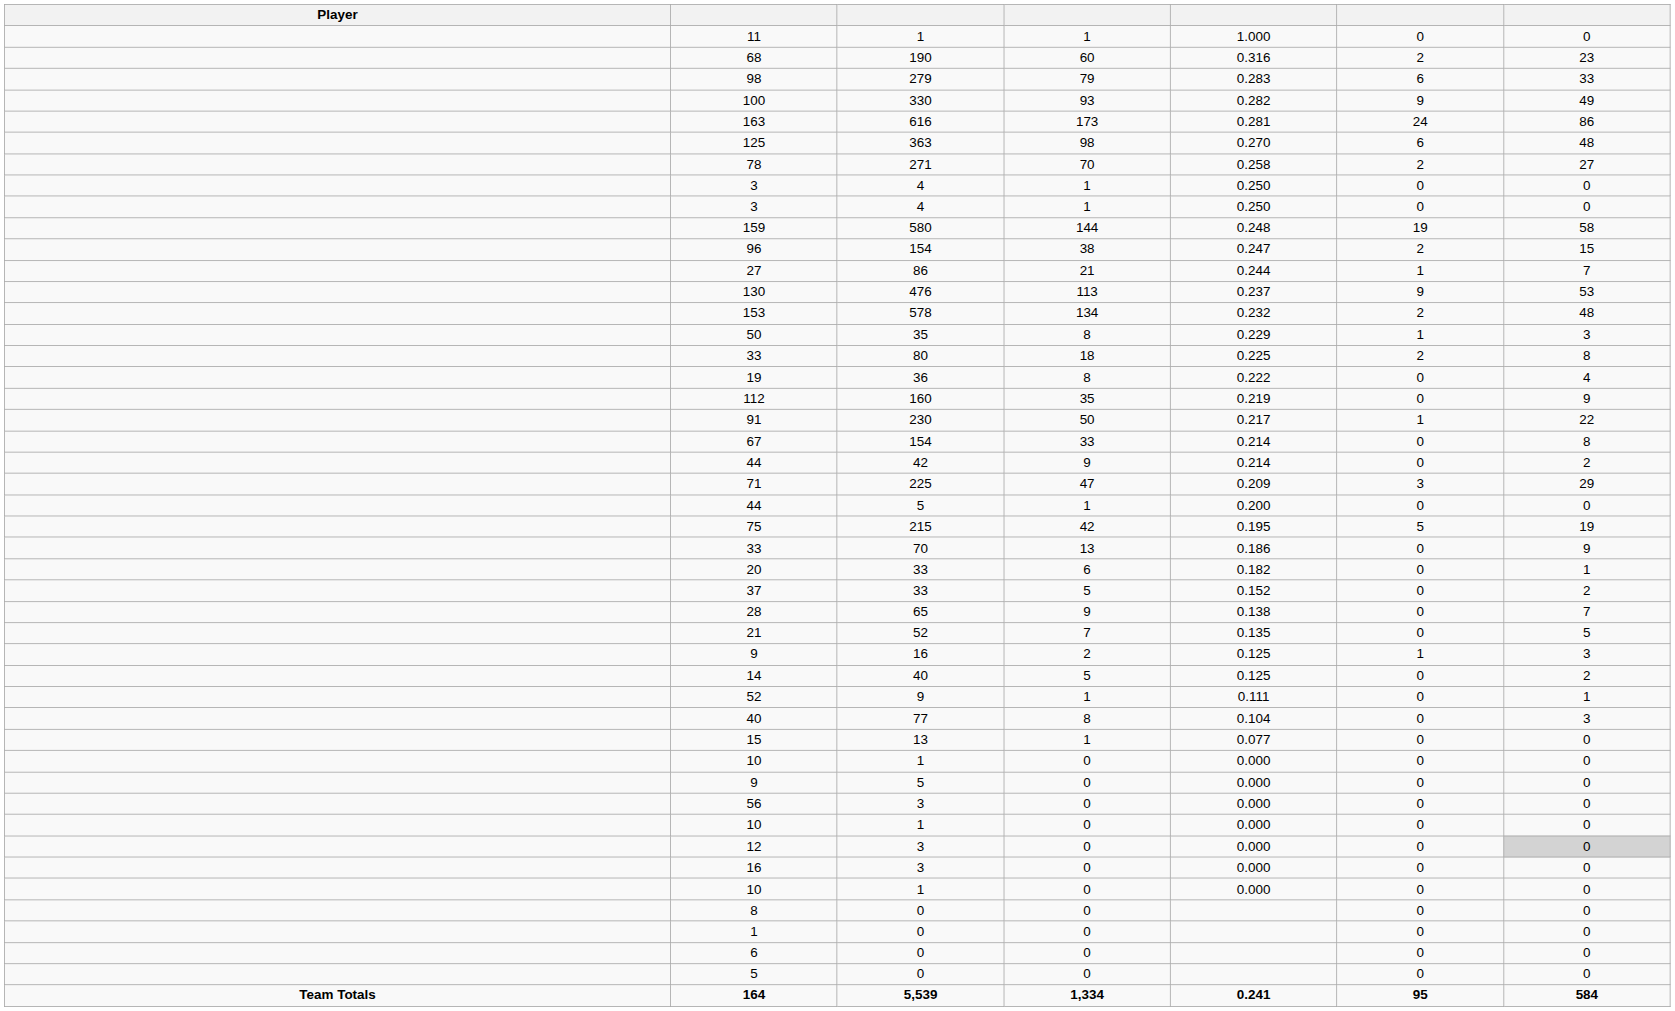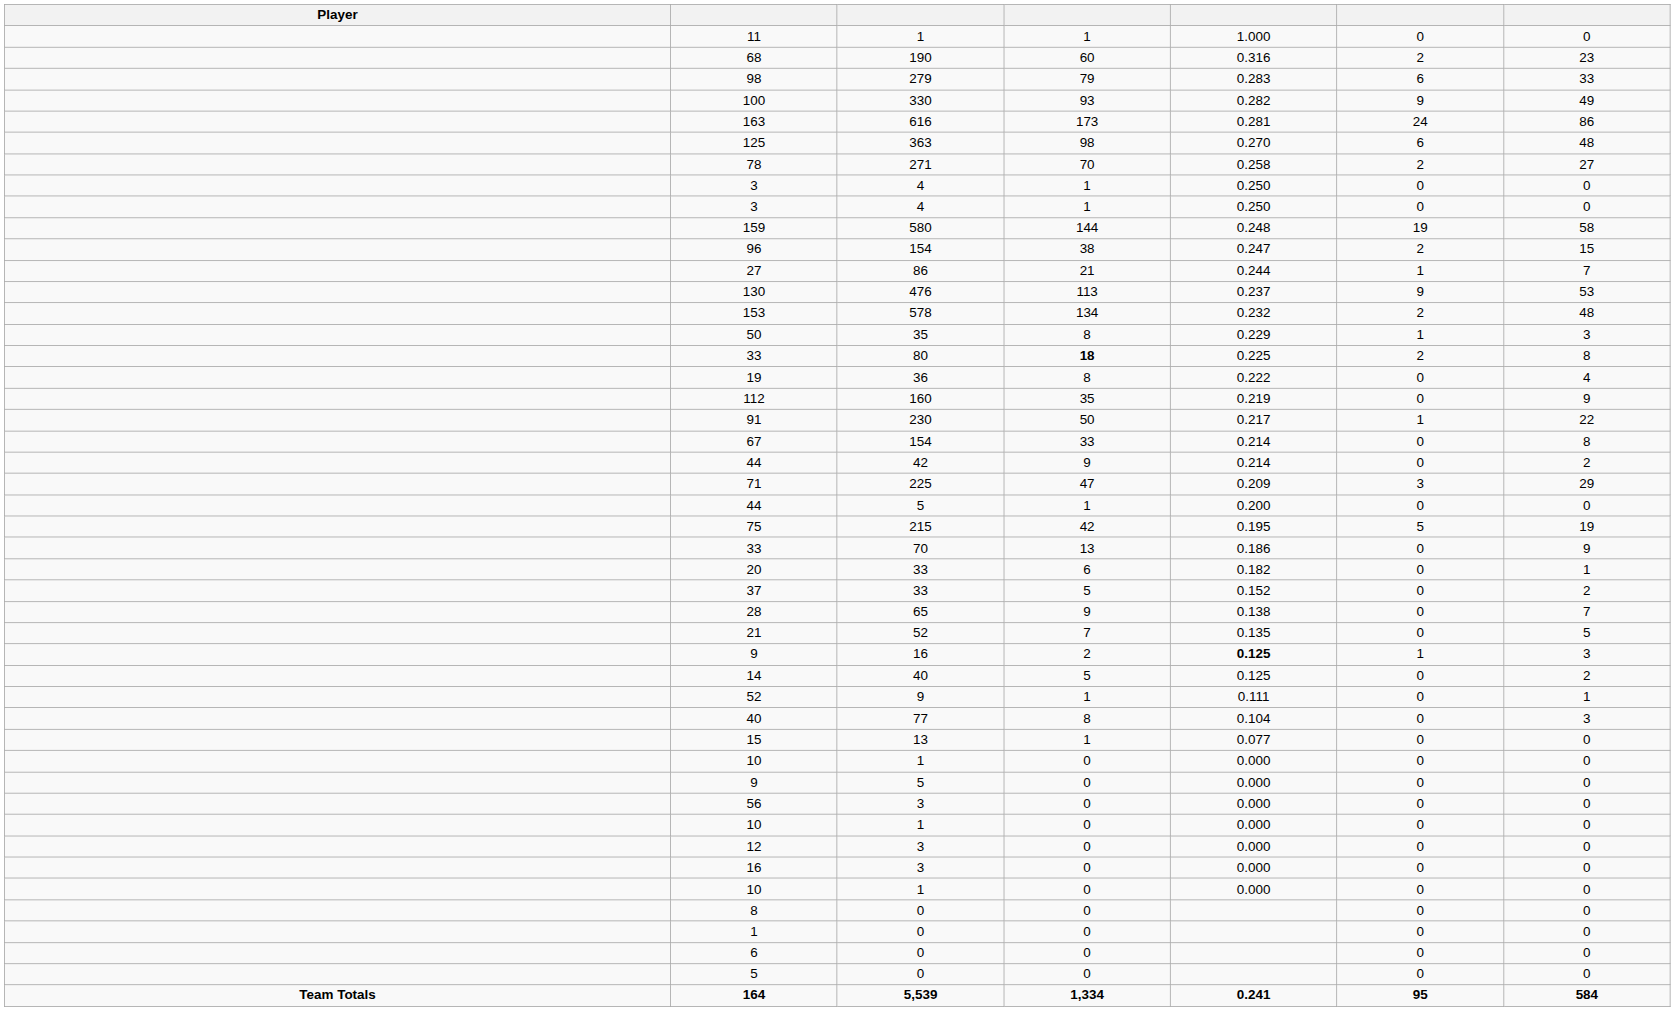(1087, 356) normal -> (1087, 356) bold
(1254, 654) normal -> (1254, 654) bold
(1587, 846) lightgrey background -> (1587, 846) no background
